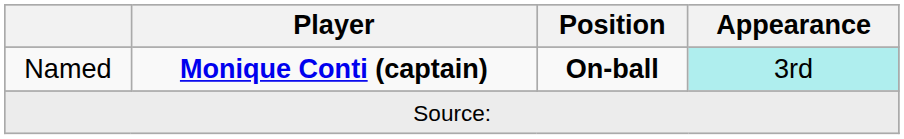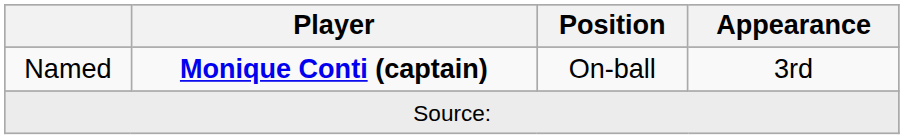(612, 68) bold -> (612, 68) normal
(794, 68) paleturquoise background -> (794, 68) no background
